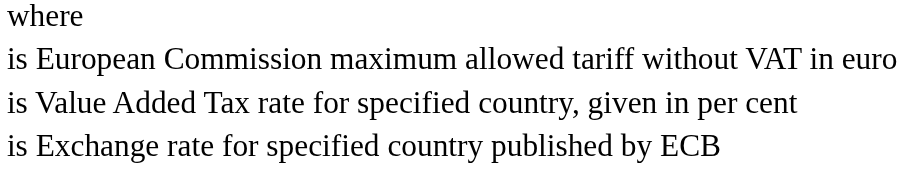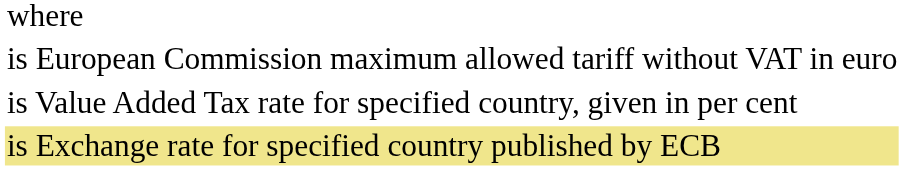(364, 145) no background -> (364, 145) khaki background
